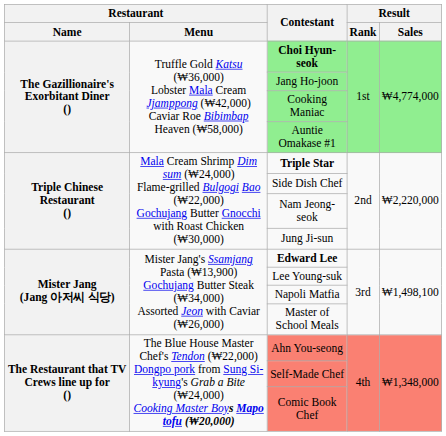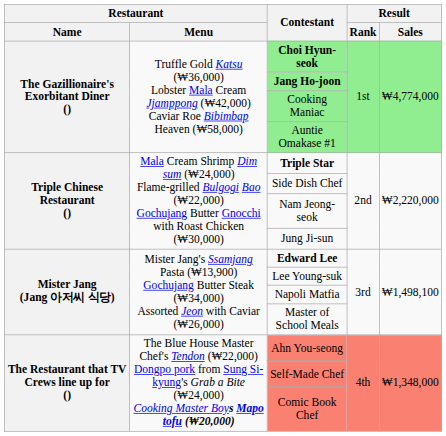(307, 81) normal -> (307, 81) bold
